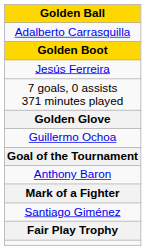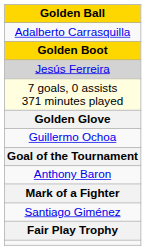(72, 69) no background -> (72, 69) lightgrey background
(72, 94) no background -> (72, 94) lightyellow background
